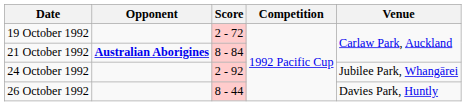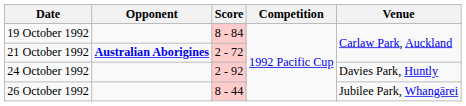(229, 33) 2 - 72 -> (229, 33) 8 - 84
(229, 52) 8 - 84 -> (229, 52) 2 - 72
(399, 71) Jubilee Park, Whangārei -> (389, 71) Davies Park, Huntly
(389, 91) Davies Park, Huntly -> (399, 91) Jubilee Park, Whangārei
